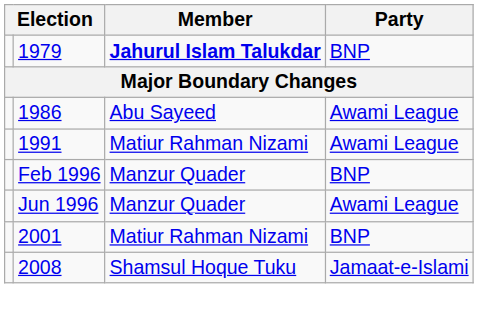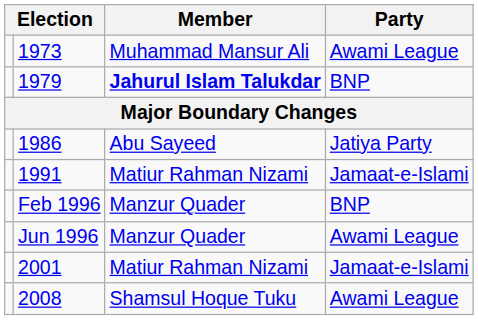+ row: (40, 50)
(394, 112) Awami League -> (381, 143) Jatiya Party
(394, 143) Awami League -> (399, 174) Jamaat-e-Islami
(350, 236) BNP -> (399, 267) Jamaat-e-Islami
(399, 267) Jamaat-e-Islami -> (394, 298) Awami League
